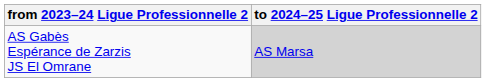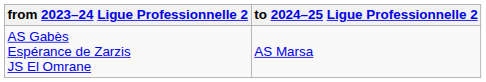(284, 51) lightgrey background -> (284, 51) no background
